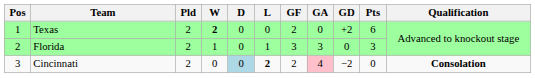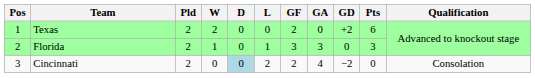(215, 30) bold -> (215, 30) normal
(267, 64) bold -> (267, 64) normal
(320, 64) pink background -> (320, 64) no background
(458, 64) bold -> (458, 64) normal
